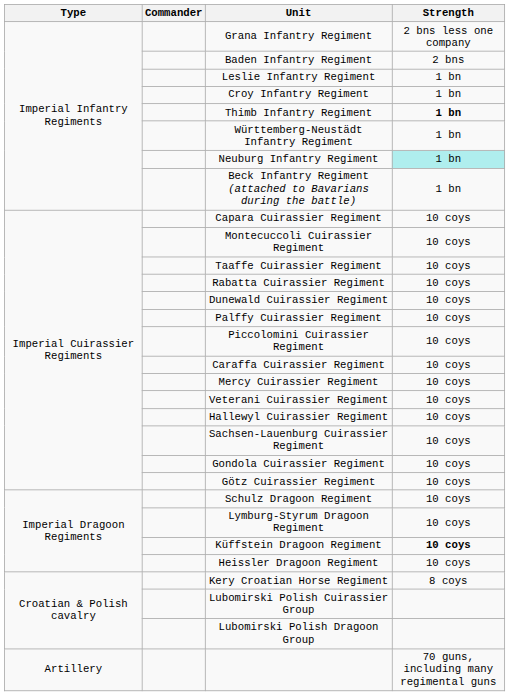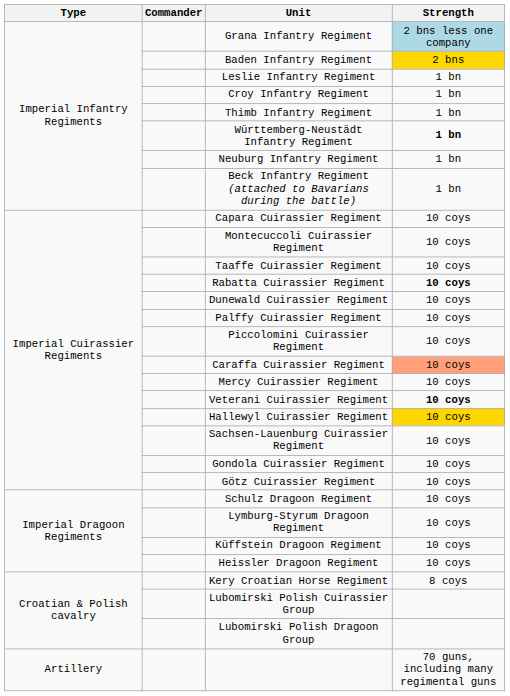(448, 37) no background -> (448, 37) lightblue background
(448, 60) no background -> (448, 60) gold background
(448, 112) bold -> (448, 112) normal
(448, 136) normal -> (448, 136) bold
(448, 159) paleturquoise background -> (448, 159) no background
(448, 283) normal -> (448, 283) bold
(448, 365) no background -> (448, 365) lightsalmon background
(448, 400) normal -> (448, 400) bold
(448, 417) no background -> (448, 417) gold background
(448, 546) bold -> (448, 546) normal
